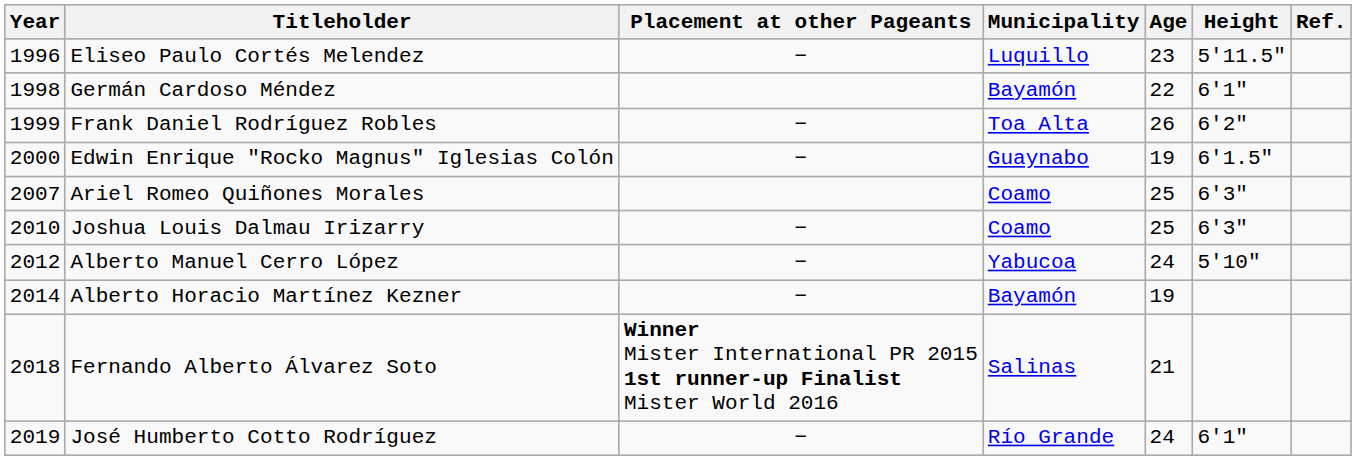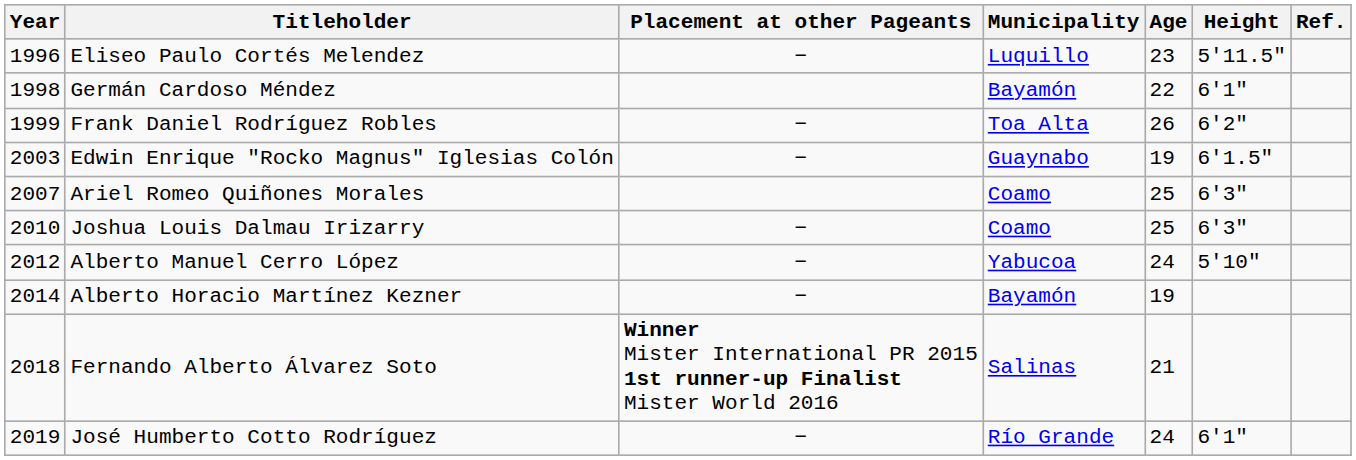(35, 159) 2000 -> (35, 159) 2003
